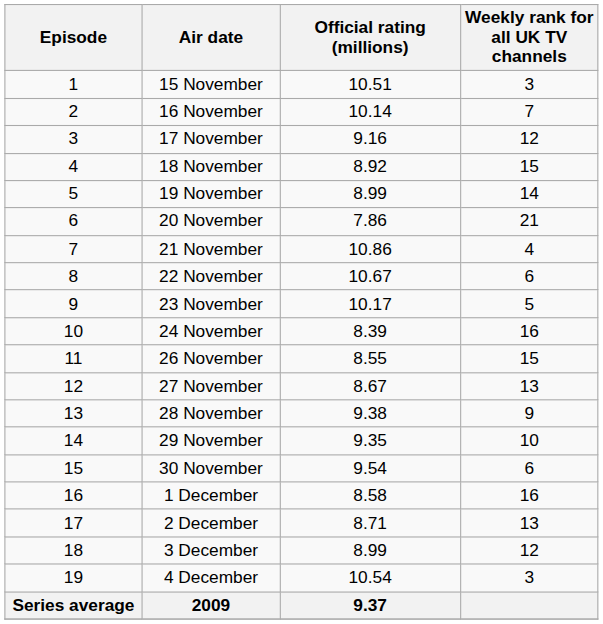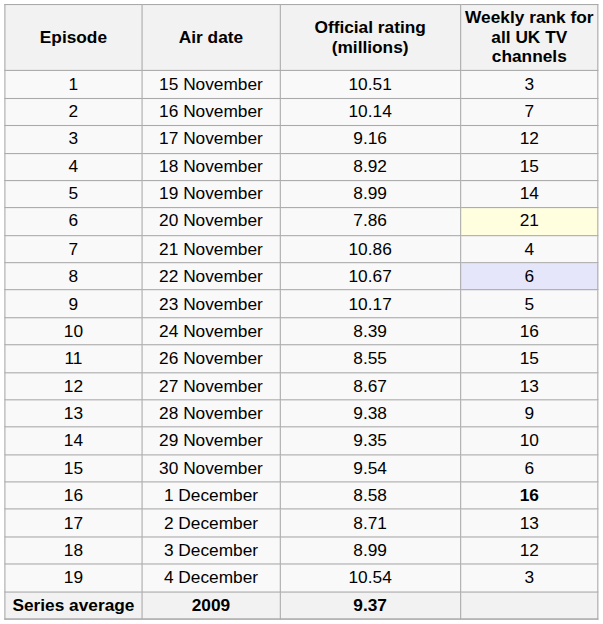(529, 221) no background -> (529, 221) lightyellow background
(529, 276) no background -> (529, 276) lavender background
(529, 495) normal -> (529, 495) bold
